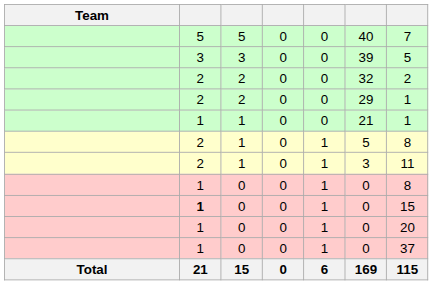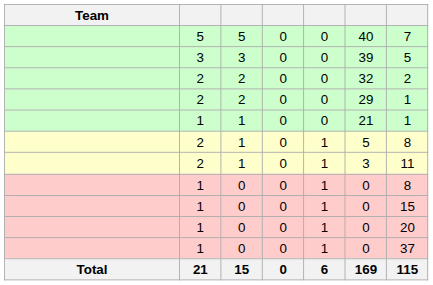(200, 206) bold -> (200, 206) normal
